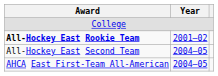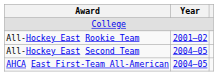(73, 38) bold -> (73, 38) normal
